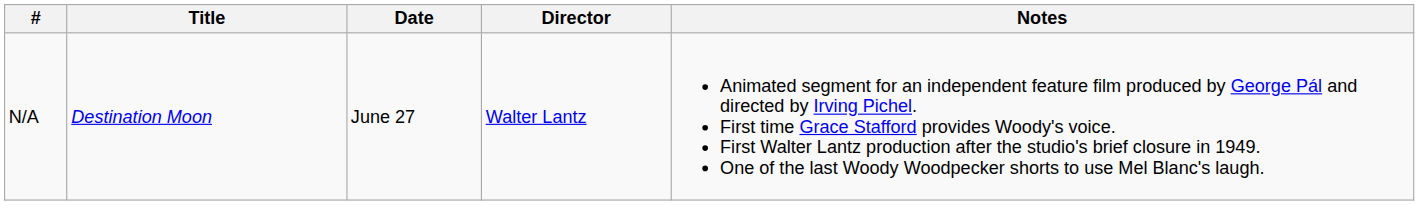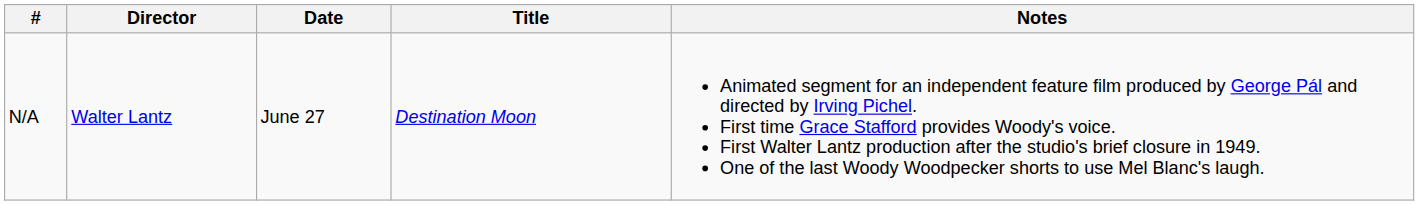columns swapped: (207, 18) <-> (576, 18)
